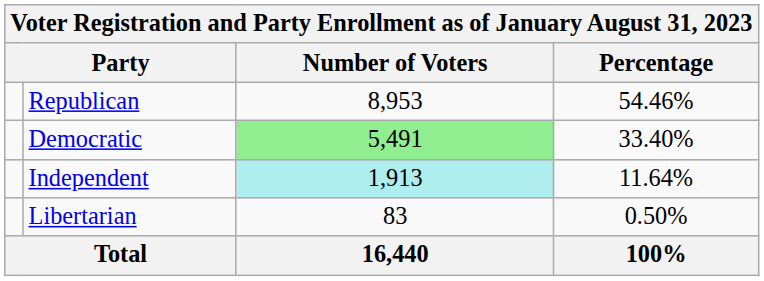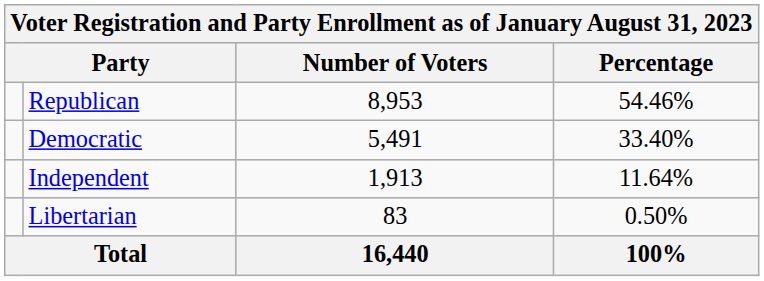(395, 139) lightgreen background -> (395, 139) no background
(395, 178) paleturquoise background -> (395, 178) no background
